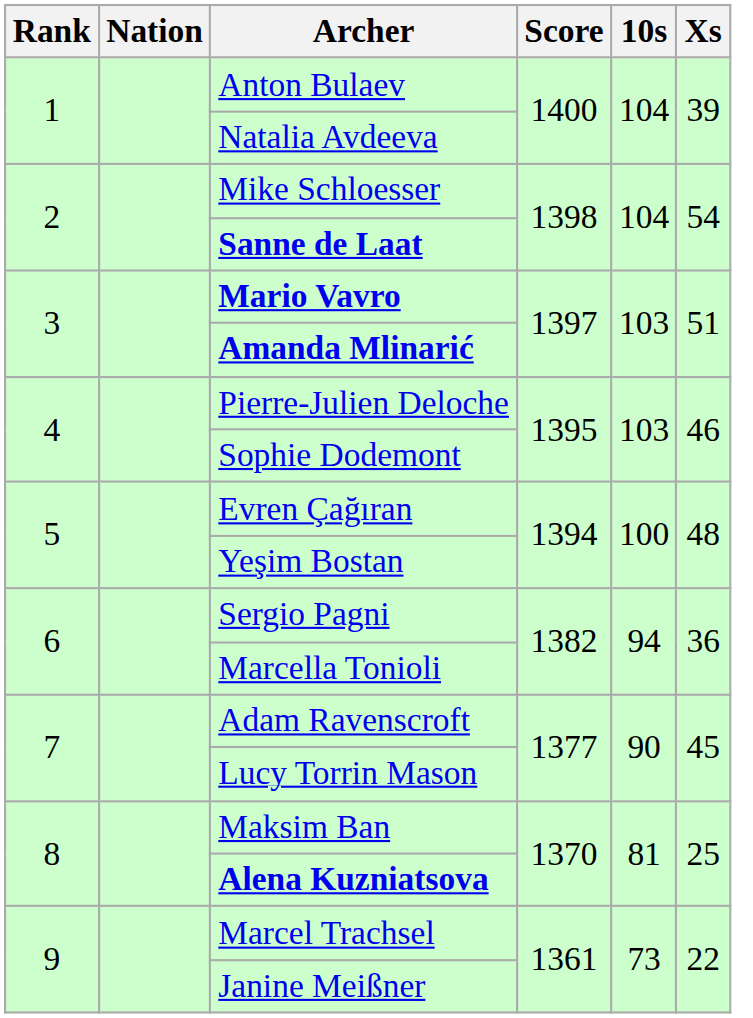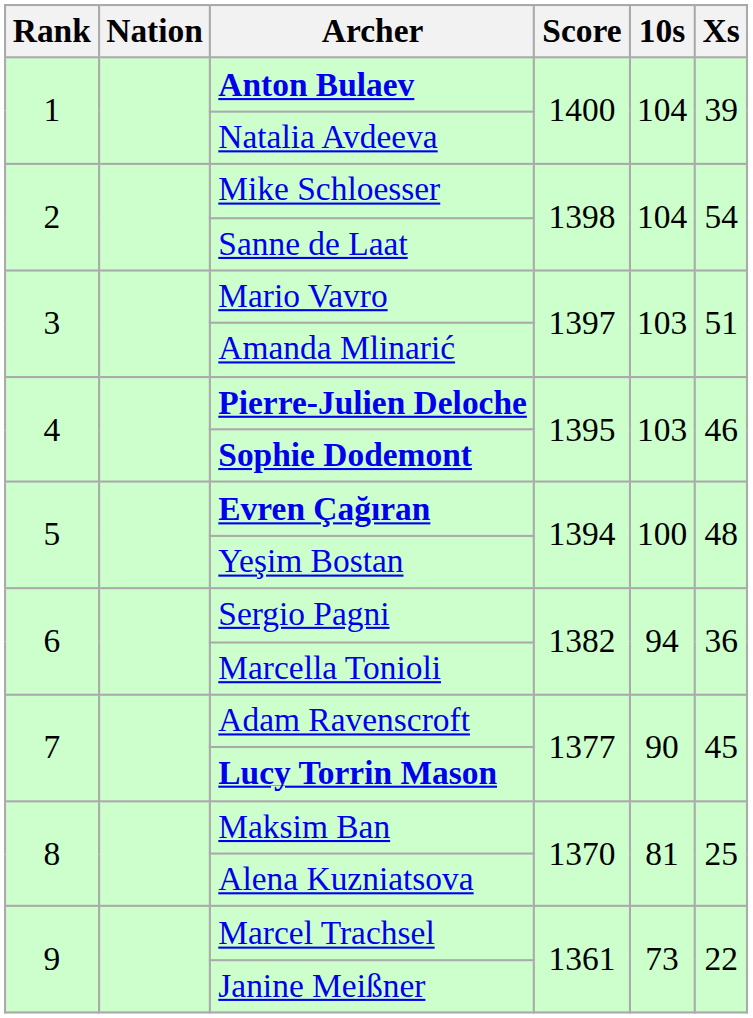(312, 84) normal -> (316, 84) bold
(320, 243) bold -> (313, 243) normal
(309, 296) bold -> (303, 296) normal
(346, 349) bold -> (337, 349) normal
(364, 402) normal -> (373, 402) bold
(340, 455) normal -> (345, 455) bold
(315, 508) normal -> (324, 508) bold
(348, 773) normal -> (358, 773) bold
(353, 879) bold -> (346, 879) normal
